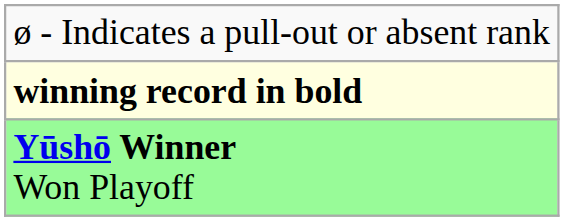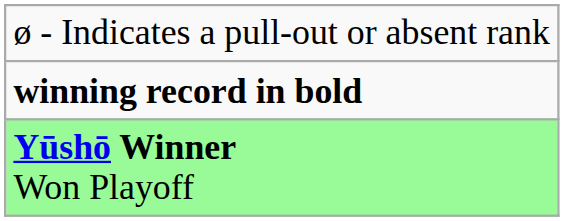(188, 89) lightyellow background -> (188, 89) no background
